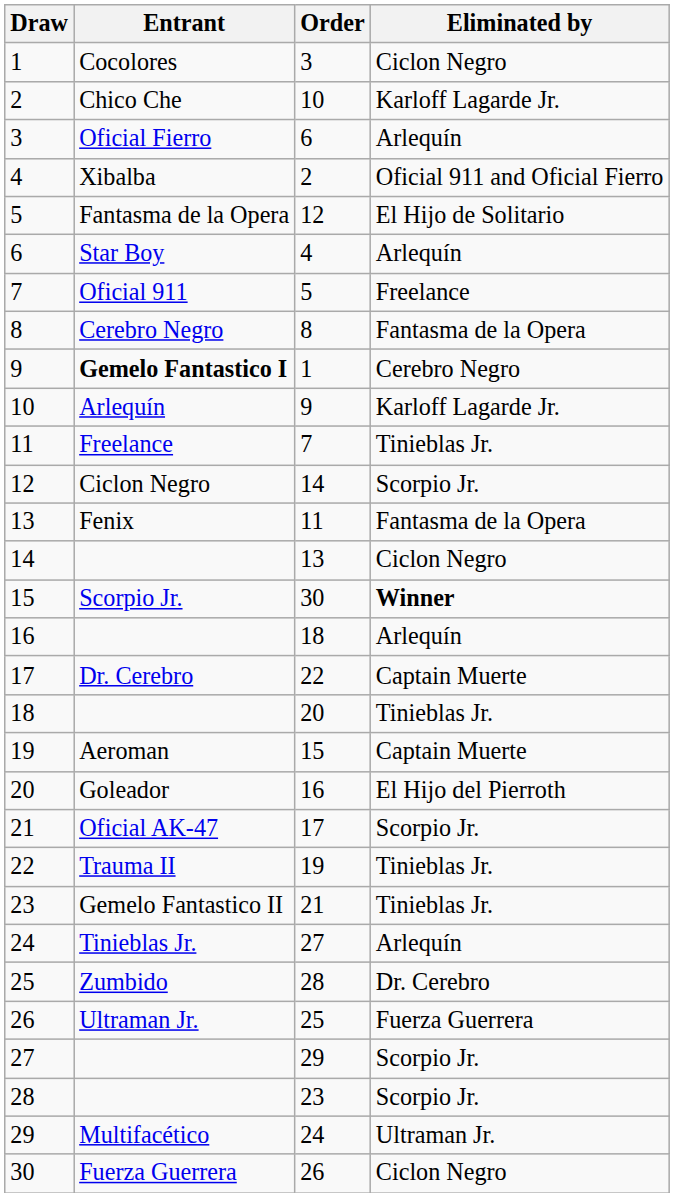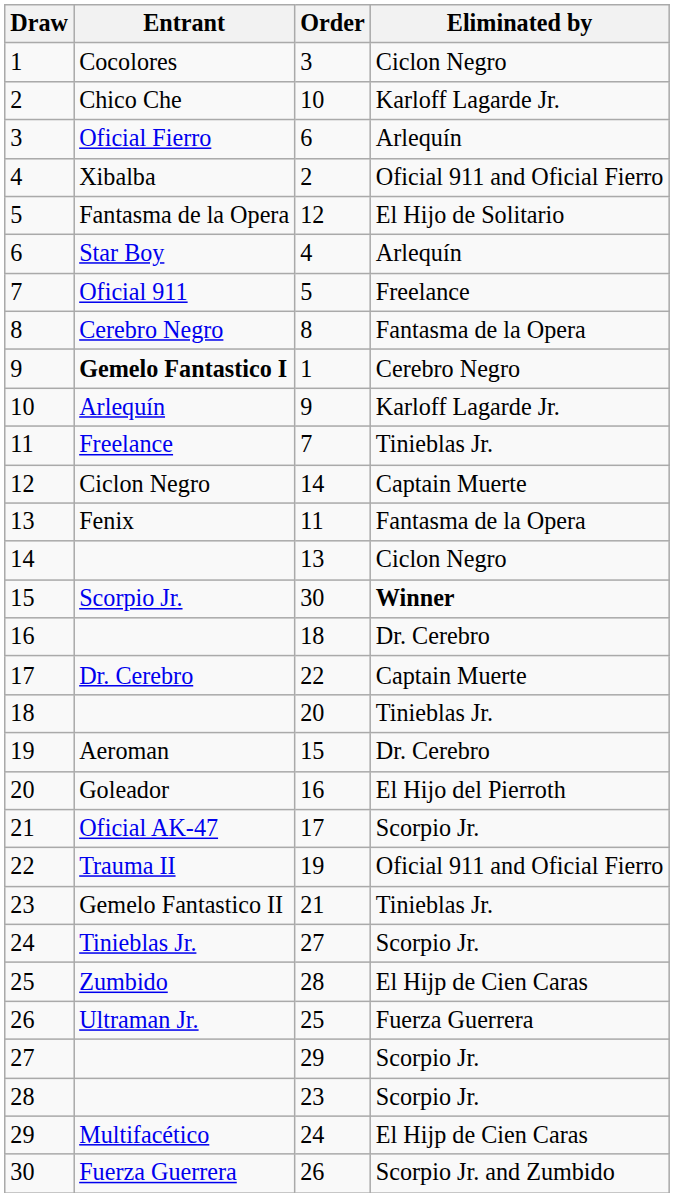(428, 483) Scorpio Jr. -> (451, 483) Captain Muerte
(419, 636) Arlequín -> (433, 636) Dr. Cerebro
(451, 751) Captain Muerte -> (433, 751) Dr. Cerebro
(434, 866) Tinieblas Jr. -> (520, 866) Oficial 911 and Oficial Fierro
(419, 943) Arlequín -> (428, 943) Scorpio Jr.
(433, 981) Dr. Cerebro -> (482, 981) El Hijp de Cien Caras
(436, 1134) Ultraman Jr. -> (482, 1134) El Hijp de Cien Caras
(441, 1173) Ciclon Negro -> (495, 1173) Scorpio Jr. and Zumbido
